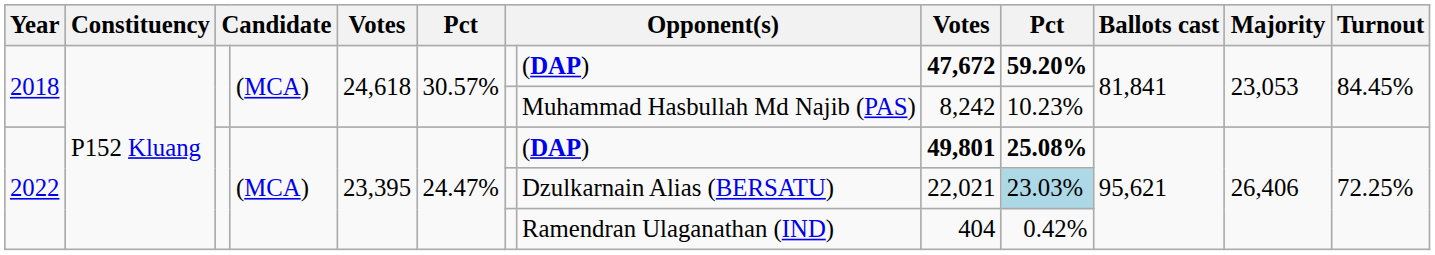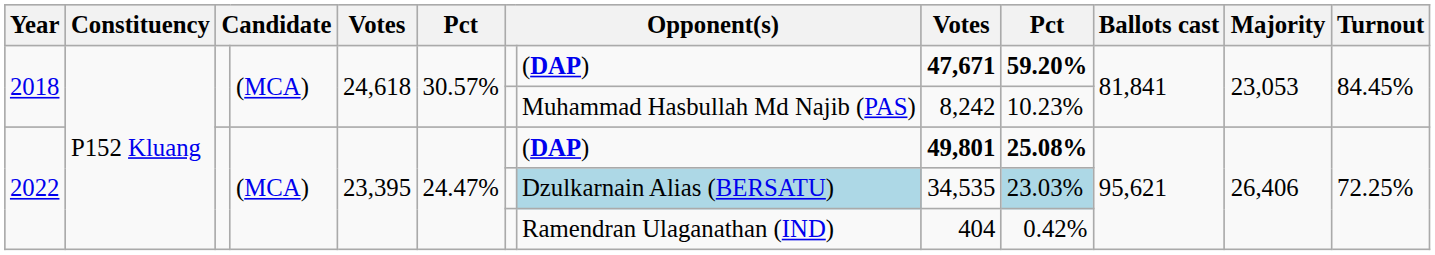(961, 65) 47,672 -> (961, 65) 47,671
(678, 188) no background -> (678, 188) lightblue background
(961, 188) 22,021 -> (961, 188) 34,535
